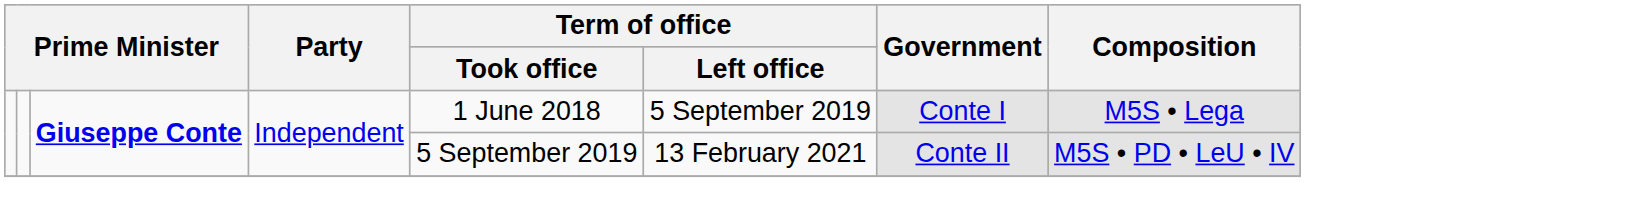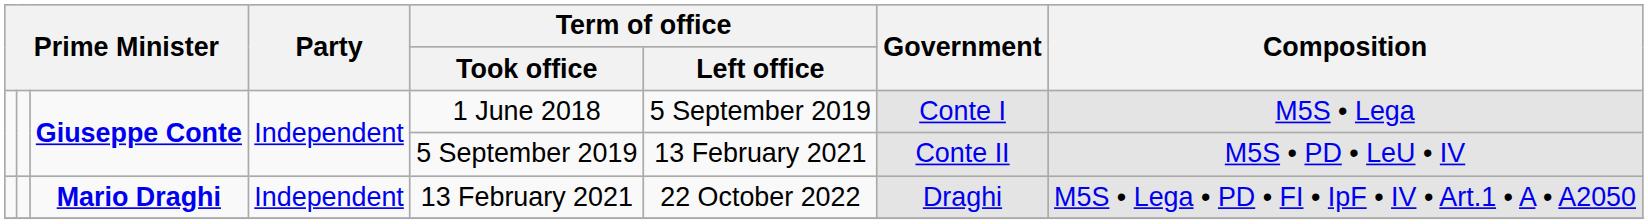+ row: (11, 197)
